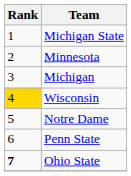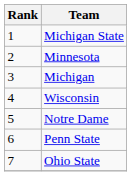(11, 98) gold background -> (11, 98) no background
(11, 160) bold -> (11, 160) normal
